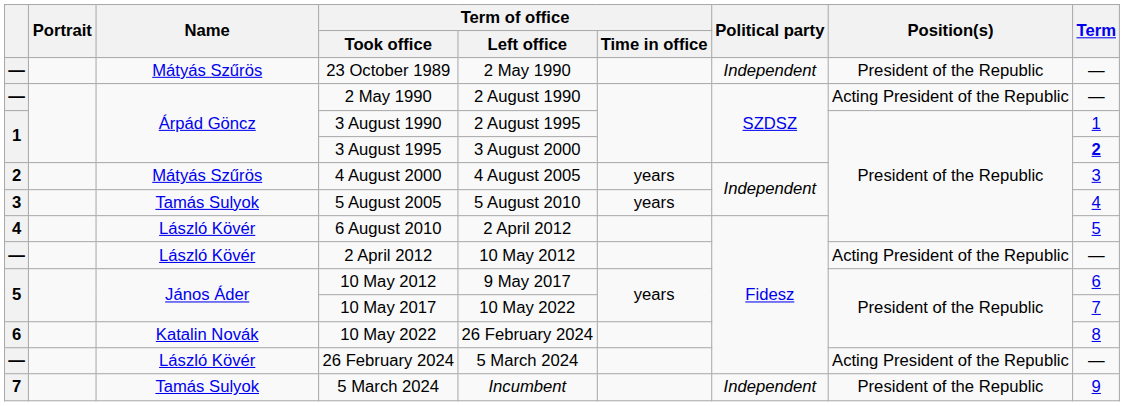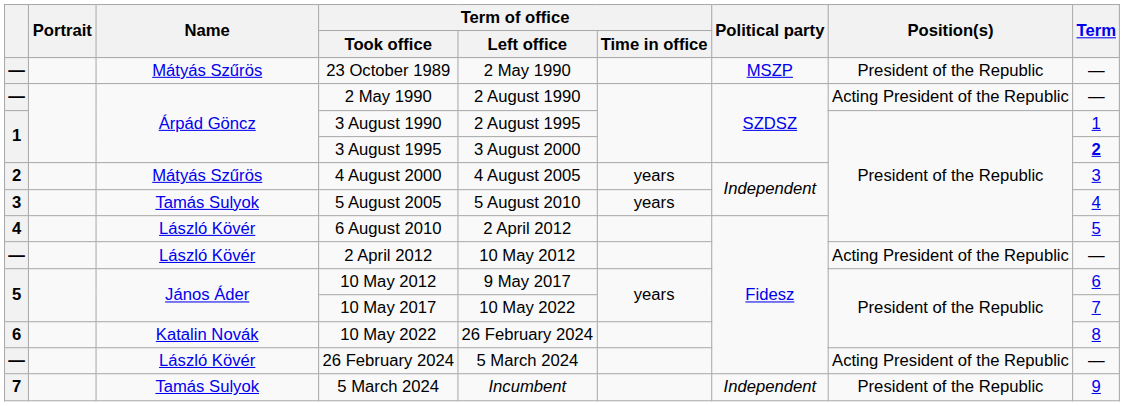(770, 70) Independent -> (770, 70) MSZP
